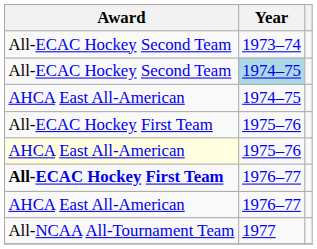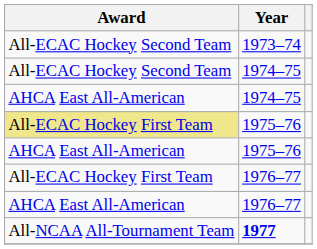(272, 71) lightblue background -> (272, 71) no background
(111, 124) no background -> (111, 124) khaki background
(97, 151) lightyellow background -> (97, 151) no background
(116, 177) bold -> (111, 177) normal
(259, 230) normal -> (259, 230) bold
